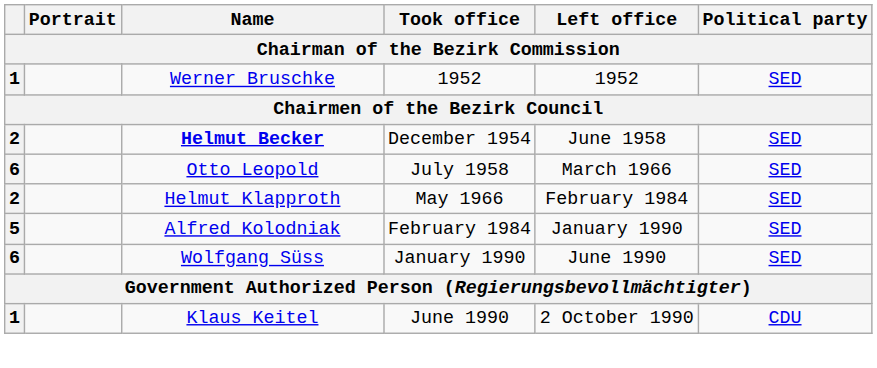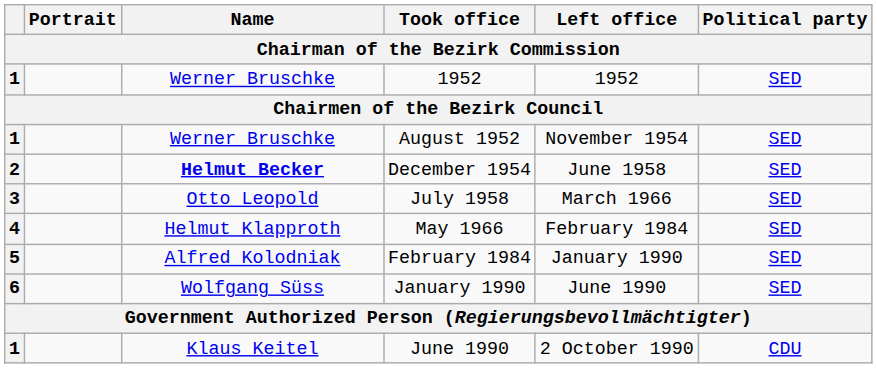+ row: (460, 139)
(15, 169) 6 -> (15, 199) 3
(15, 199) 2 -> (15, 229) 4
